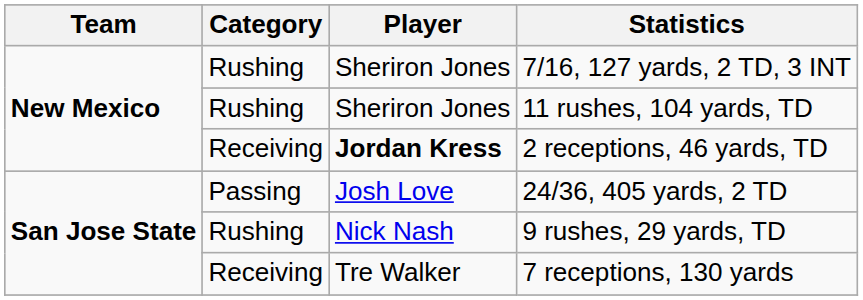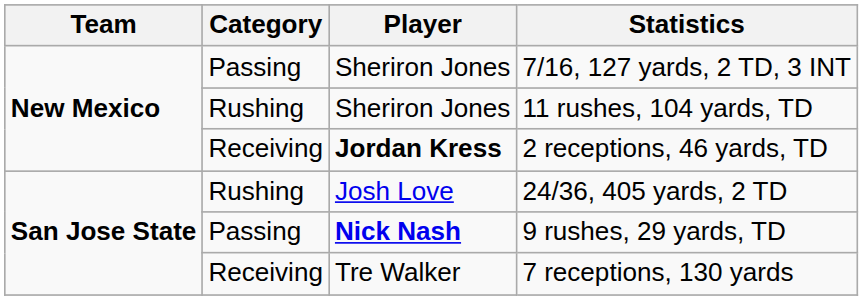(256, 66) Rushing -> (255, 66) Passing
(255, 190) Passing -> (256, 190) Rushing
(256, 232) Rushing -> (255, 232) Passing
(394, 232) normal -> (398, 232) bold
